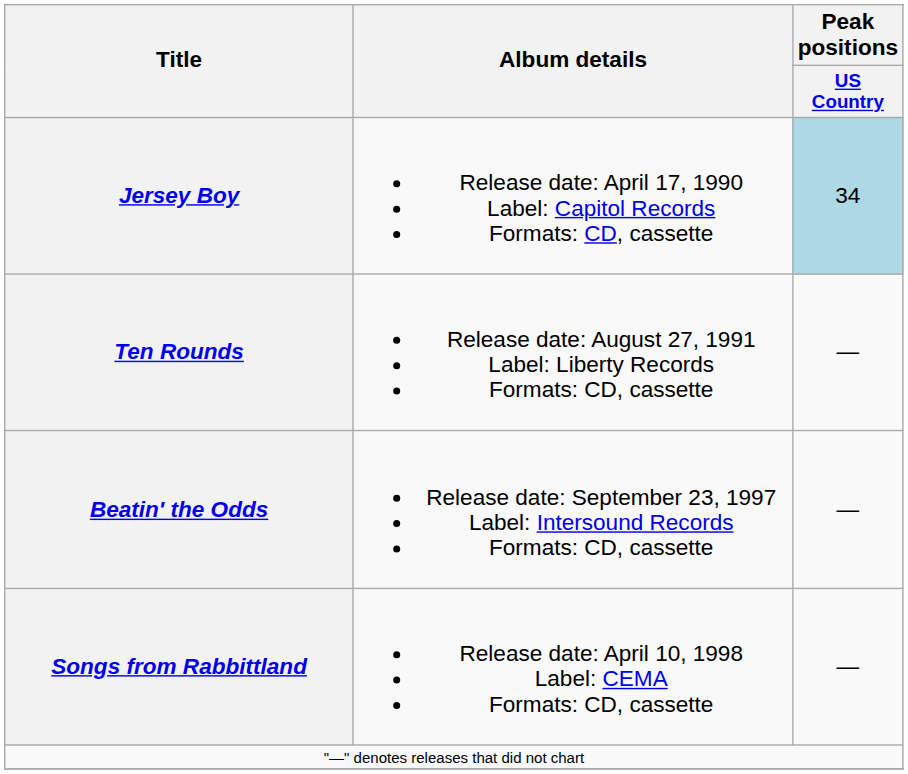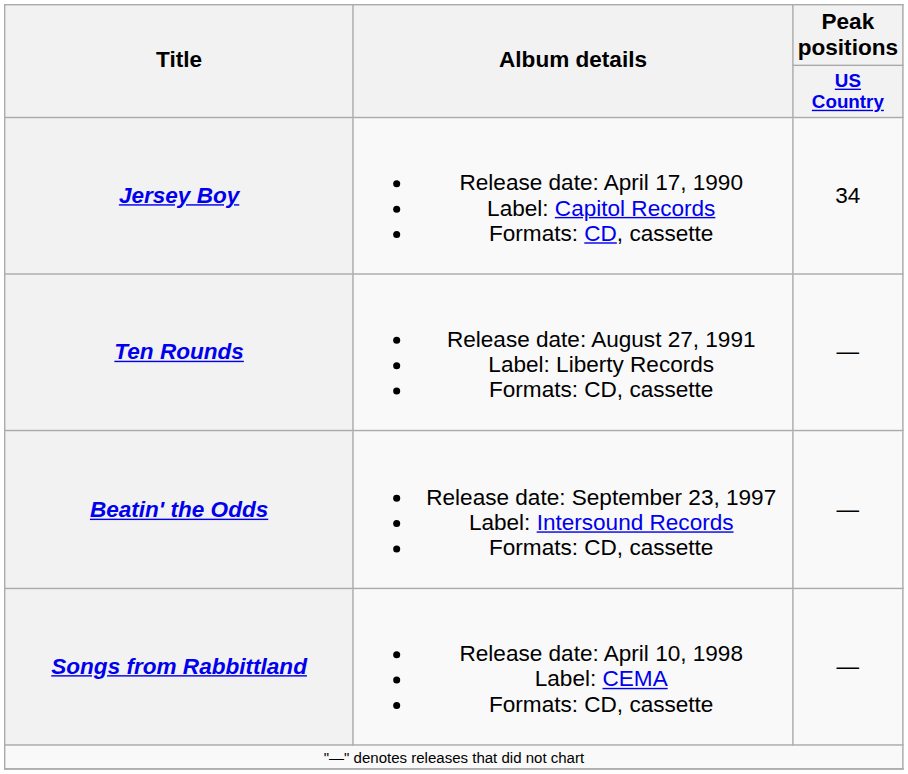(848, 195) lightblue background -> (848, 195) no background
